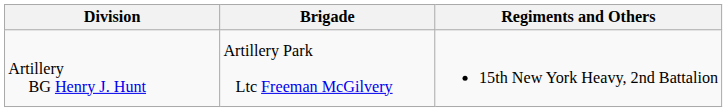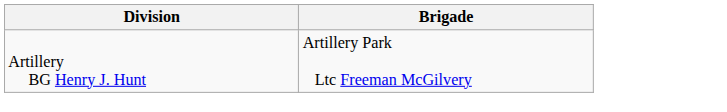- column: (578, 17)
